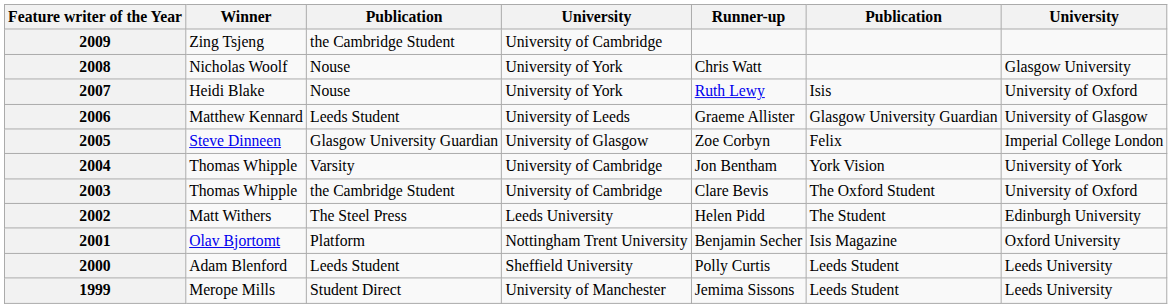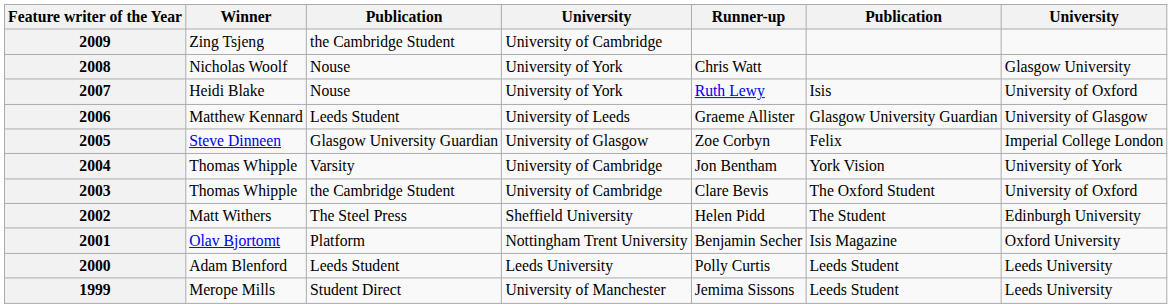(559, 215) Leeds University -> (569, 215) Sheffield University
(569, 265) Sheffield University -> (559, 265) Leeds University
